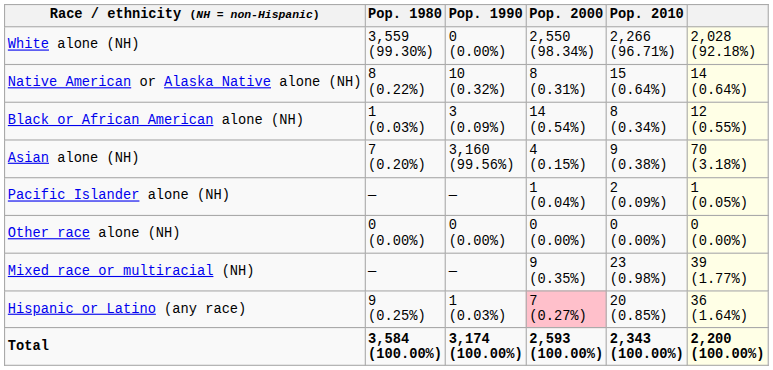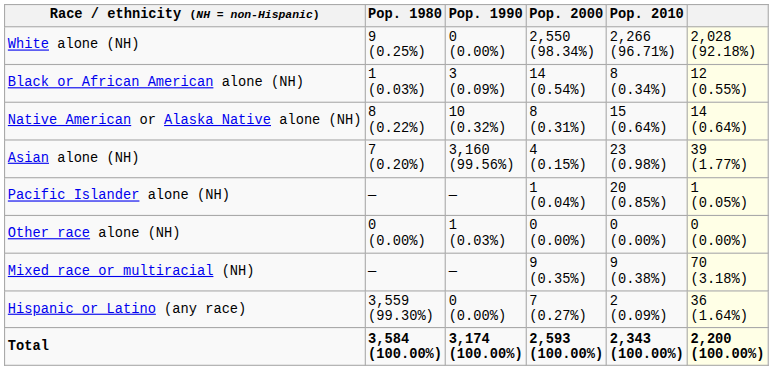(401, 46) 3,559 (99.30%) -> (397, 46) 9 (0.25%)
rows swapped: (156, 121) <-> (185, 84)
(639, 159) 9 (0.38%) -> (639, 159) 23 (0.98%)
(719, 159) 70 (3.18%) -> (719, 159) 39 (1.77%)
(639, 197) 2 (0.09%) -> (639, 197) 20 (0.85%)
(477, 234) 0 (0.00%) -> (477, 234) 1 (0.03%)
(639, 272) 23 (0.98%) -> (639, 272) 9 (0.38%)
(719, 272) 39 (1.77%) -> (719, 272) 70 (3.18%)
(397, 310) 9 (0.25%) -> (401, 310) 3,559 (99.30%)
(477, 310) 1 (0.03%) -> (477, 310) 0 (0.00%)
(558, 310) pink background -> (558, 310) no background
(639, 310) 20 (0.85%) -> (639, 310) 2 (0.09%)
